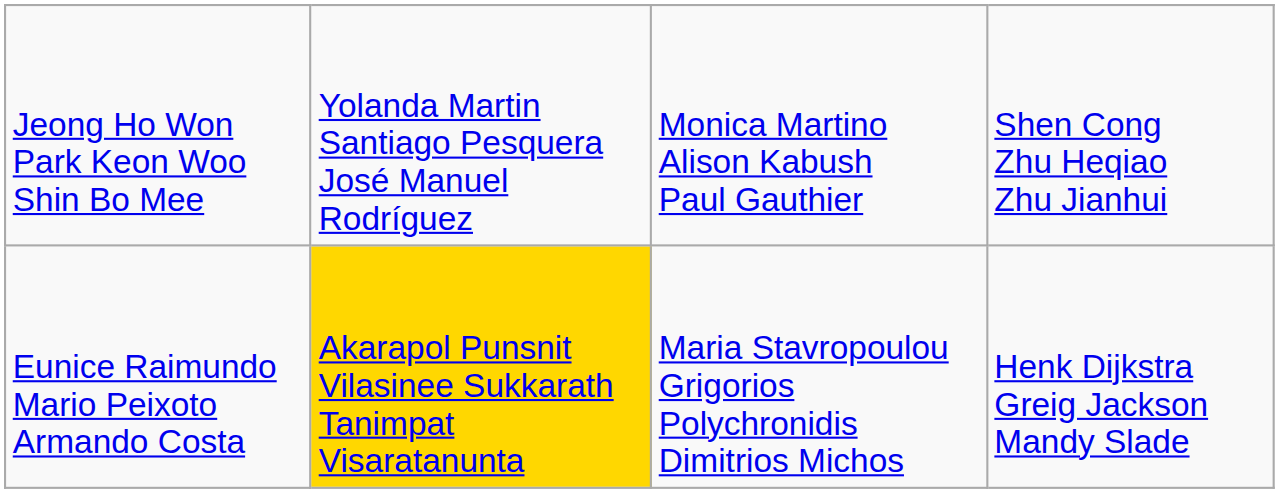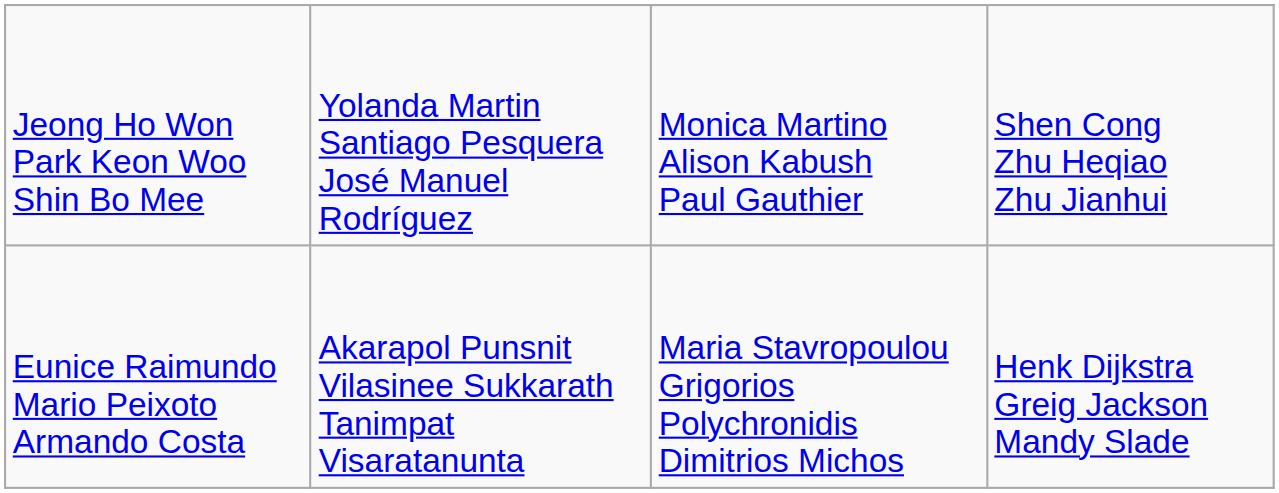(466, 403) gold background -> (466, 403) no background
